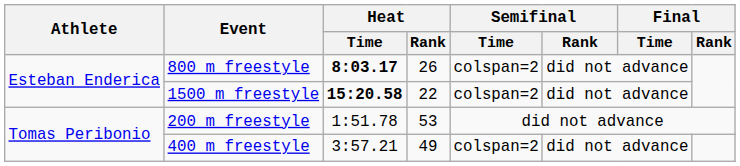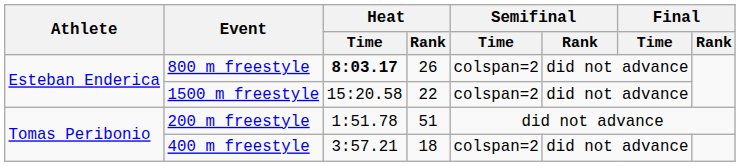(365, 94) bold -> (365, 94) normal
(428, 121) 53 -> (428, 121) 51
(428, 147) 49 -> (428, 147) 18
